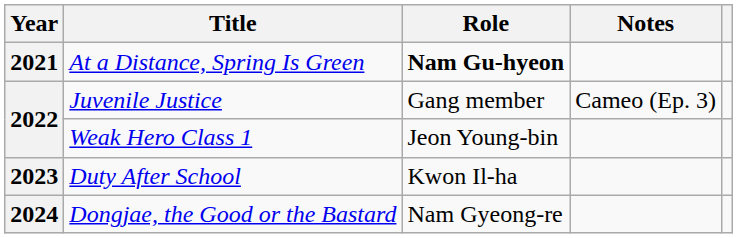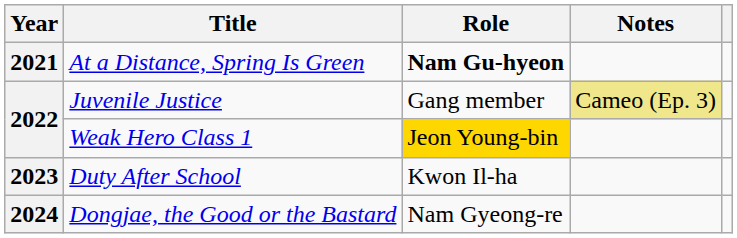(646, 99) no background -> (646, 99) khaki background
(483, 137) no background -> (483, 137) gold background
